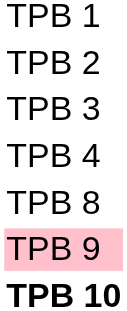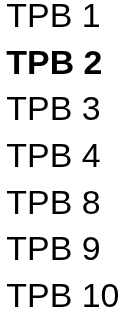(53, 62) normal -> (54, 62) bold
(53, 249) pink background -> (53, 249) no background
(64, 295) bold -> (63, 295) normal
